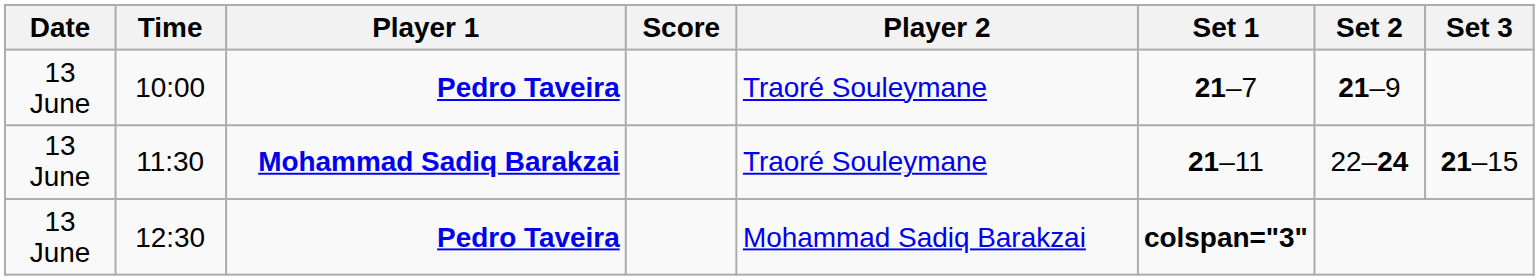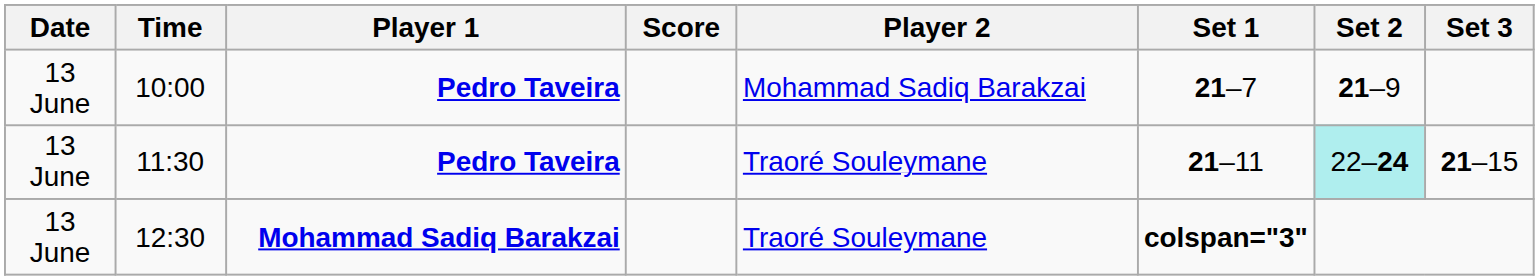(865, 87) Traoré Souleymane -> (914, 87) Mohammad Sadiq Barakzai
(439, 162) Mohammad Sadiq Barakzai -> (528, 162) Pedro Taveira
(1369, 162) no background -> (1369, 162) paleturquoise background
(528, 237) Pedro Taveira -> (439, 237) Mohammad Sadiq Barakzai
(914, 237) Mohammad Sadiq Barakzai -> (865, 237) Traoré Souleymane
